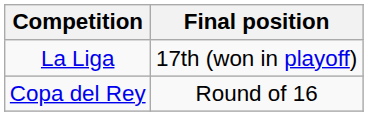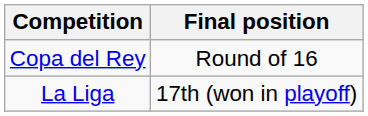rows swapped: (78, 57) <-> (78, 93)
